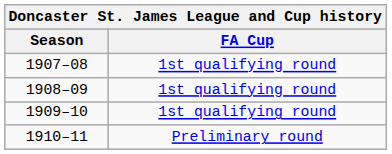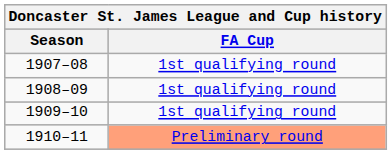(247, 137) no background -> (247, 137) lightsalmon background
